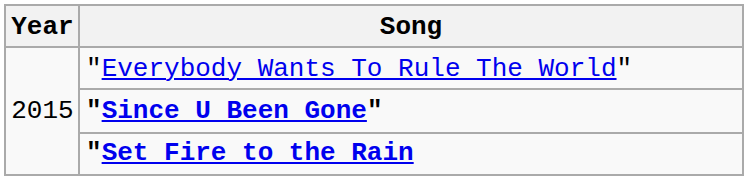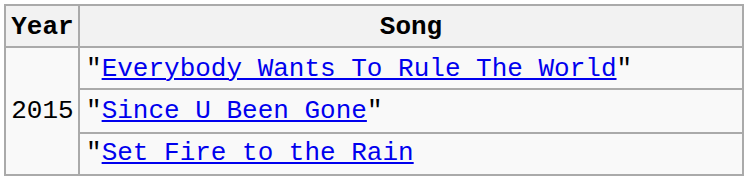(234, 111) bold -> (234, 111) normal
(250, 153) bold -> (250, 153) normal
